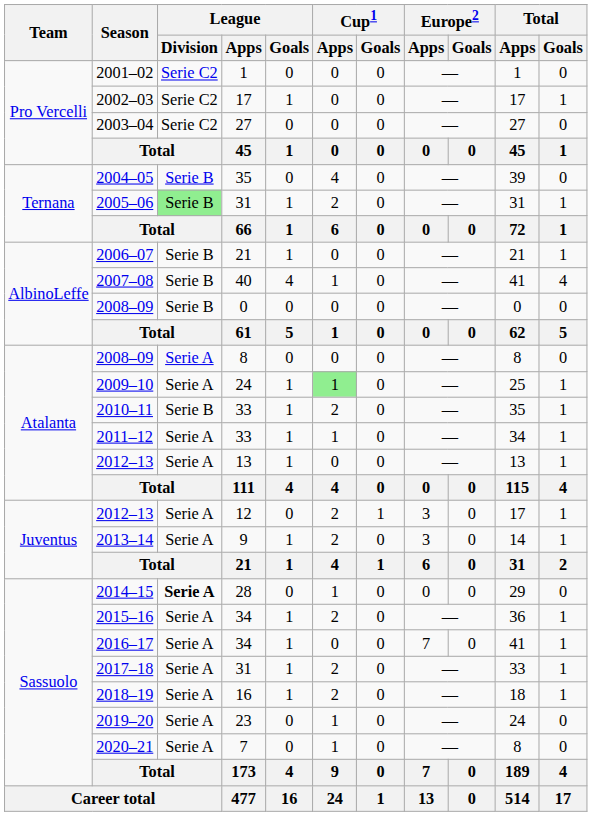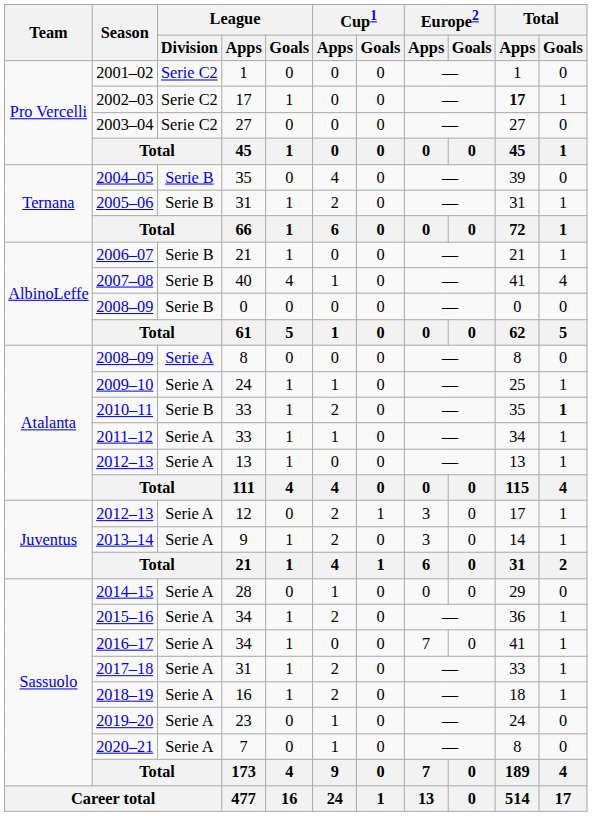(517, 99) normal -> (517, 99) bold
(189, 203) lightgreen background -> (189, 203) no background
(335, 384) lightgreen background -> (335, 384) no background
(563, 410) normal -> (563, 410) bold
(189, 591) bold -> (189, 591) normal
